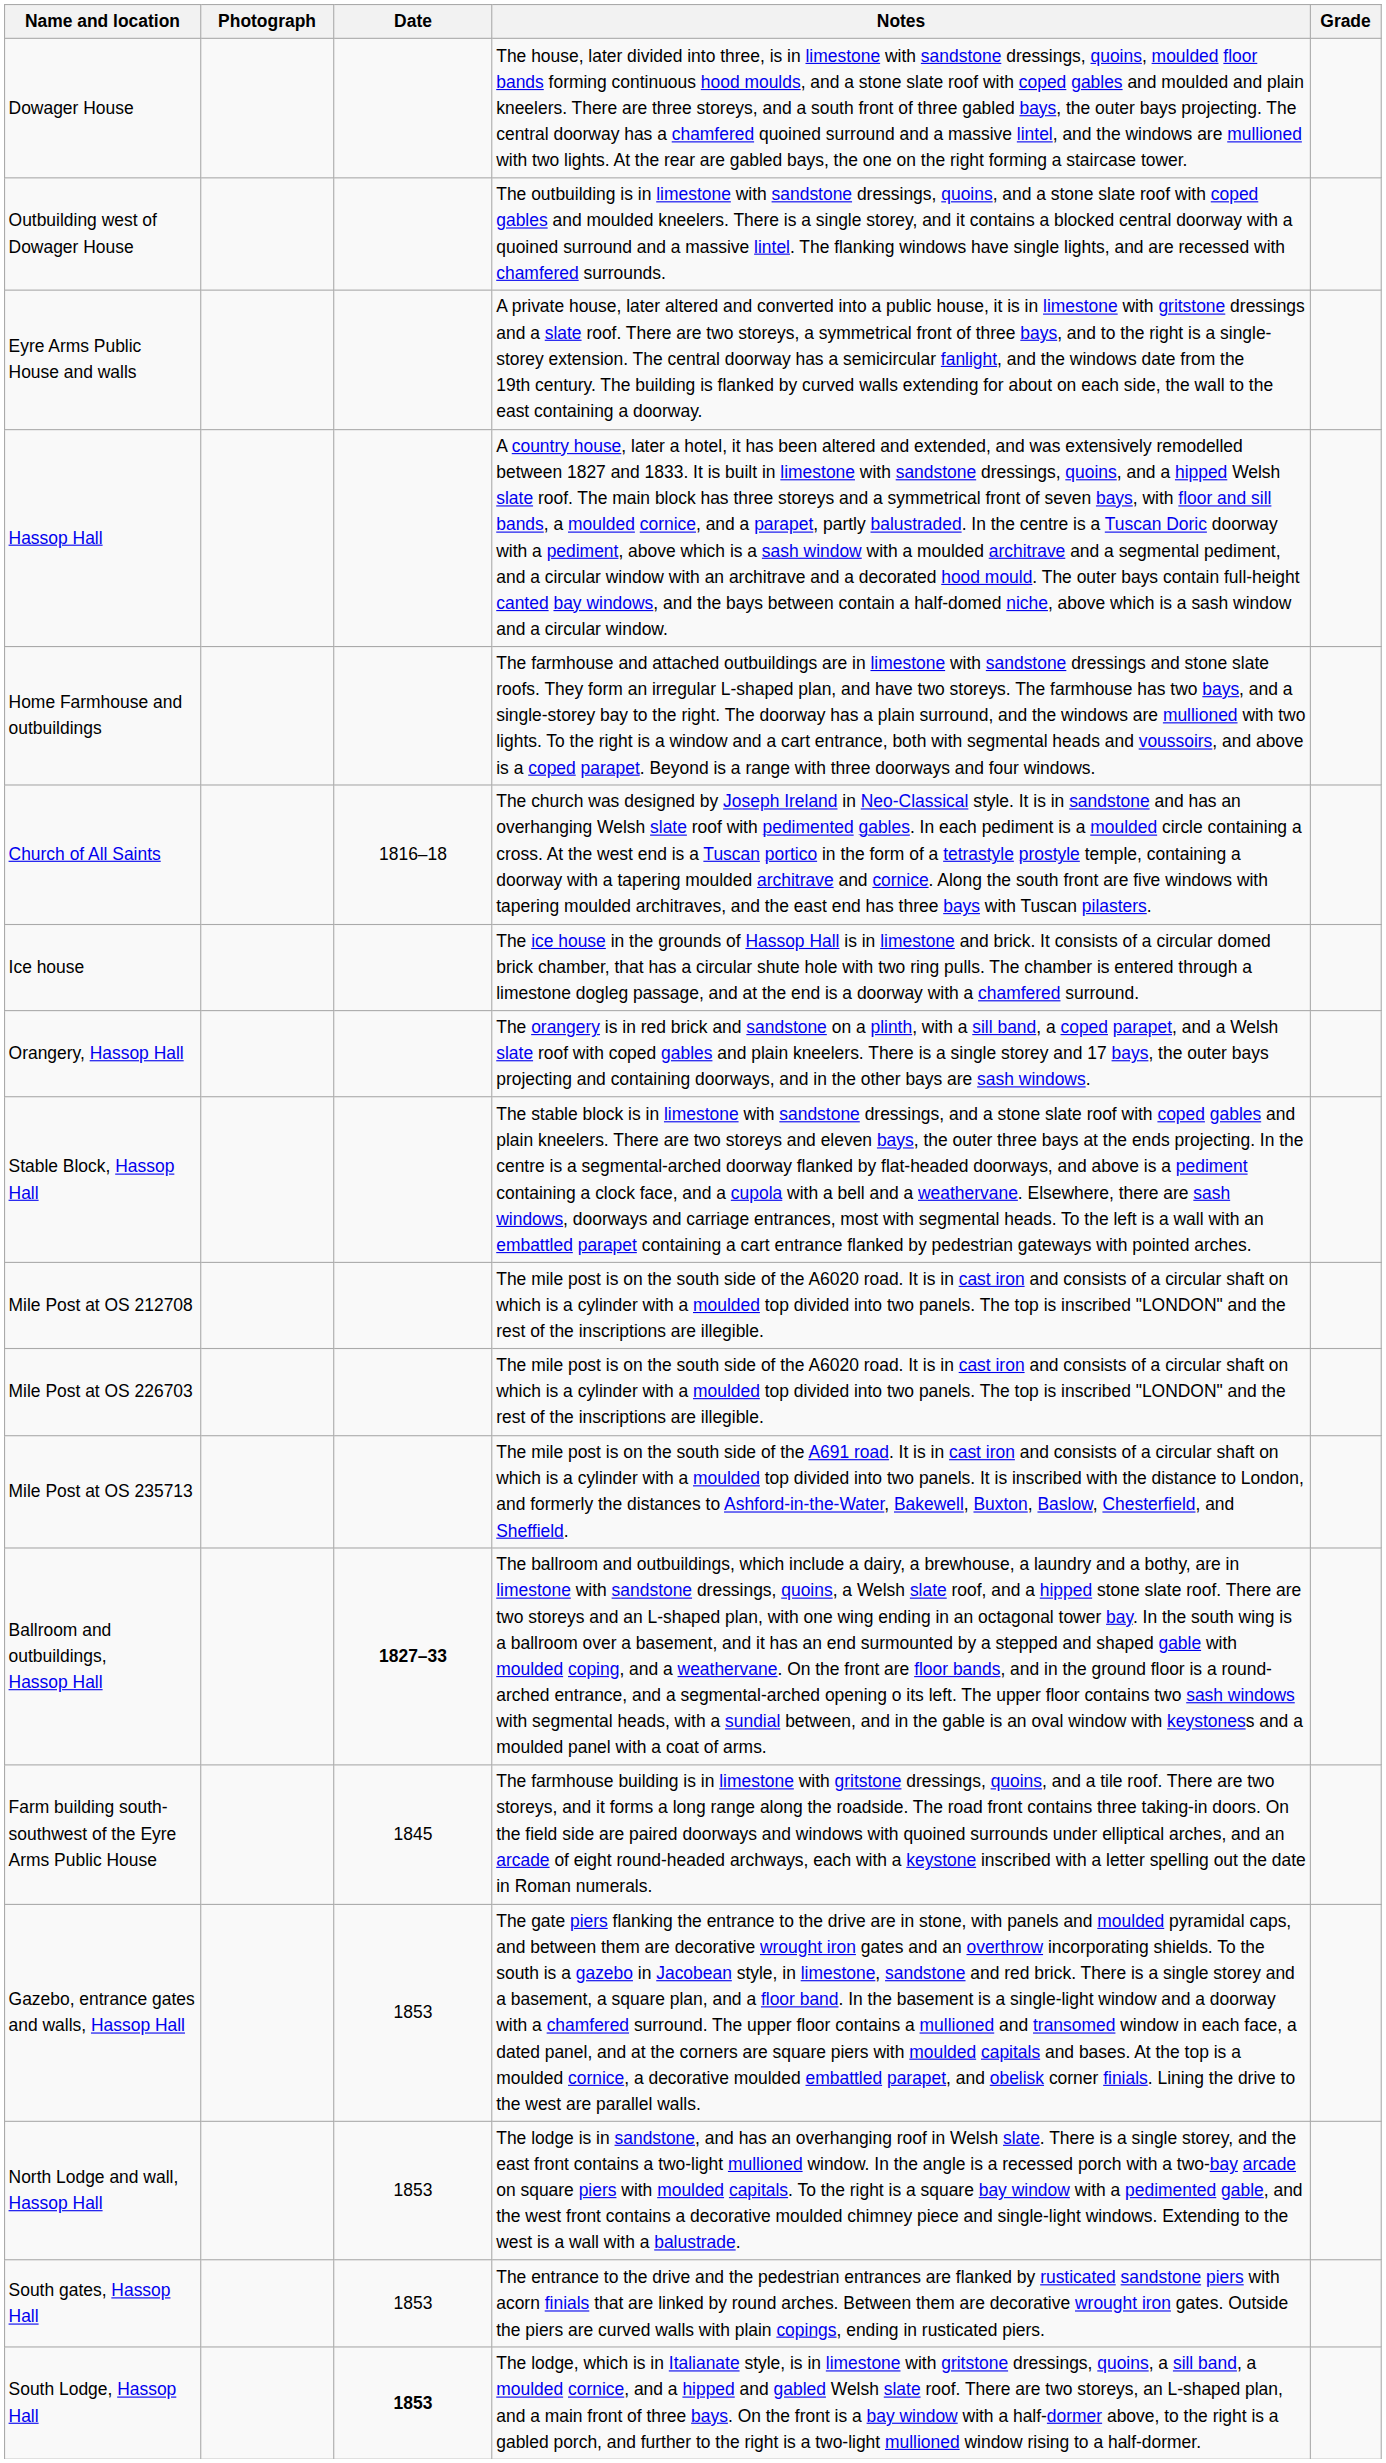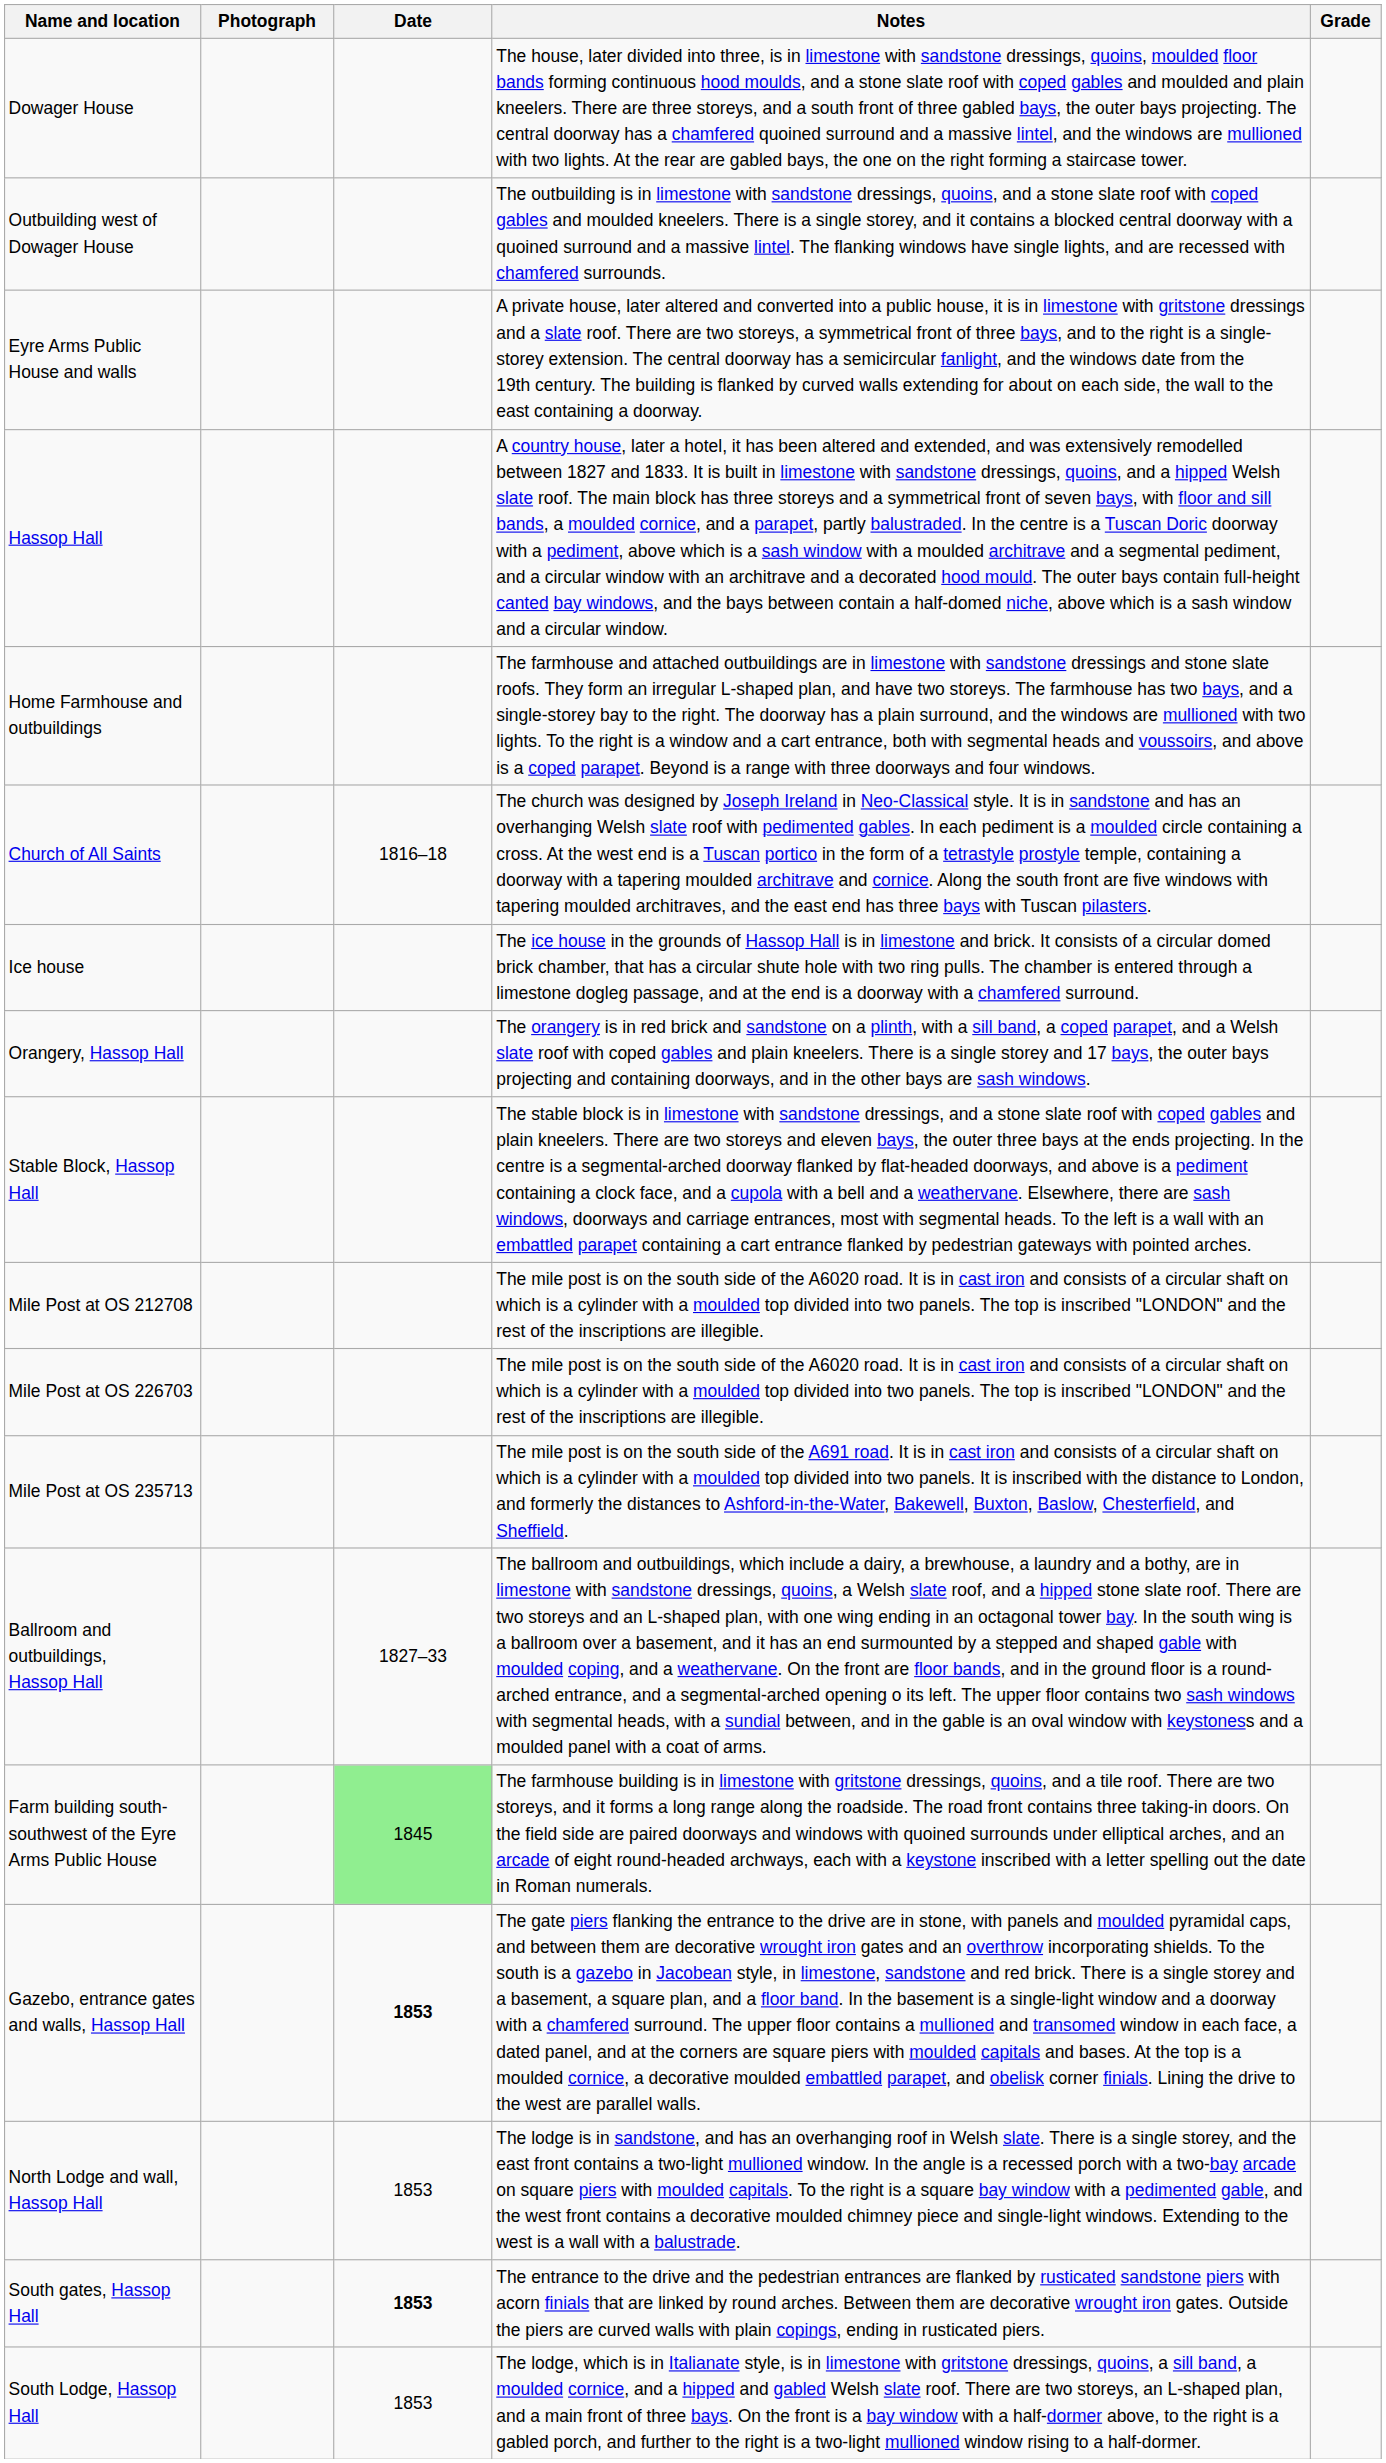(413, 1656) bold -> (413, 1656) normal
(413, 1834) no background -> (413, 1834) lightgreen background
(413, 2012) normal -> (413, 2012) bold
(413, 2303) normal -> (413, 2303) bold
(413, 2402) bold -> (413, 2402) normal
